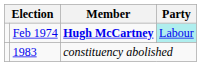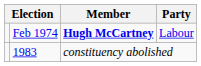(176, 33) paleturquoise background -> (176, 33) no background
